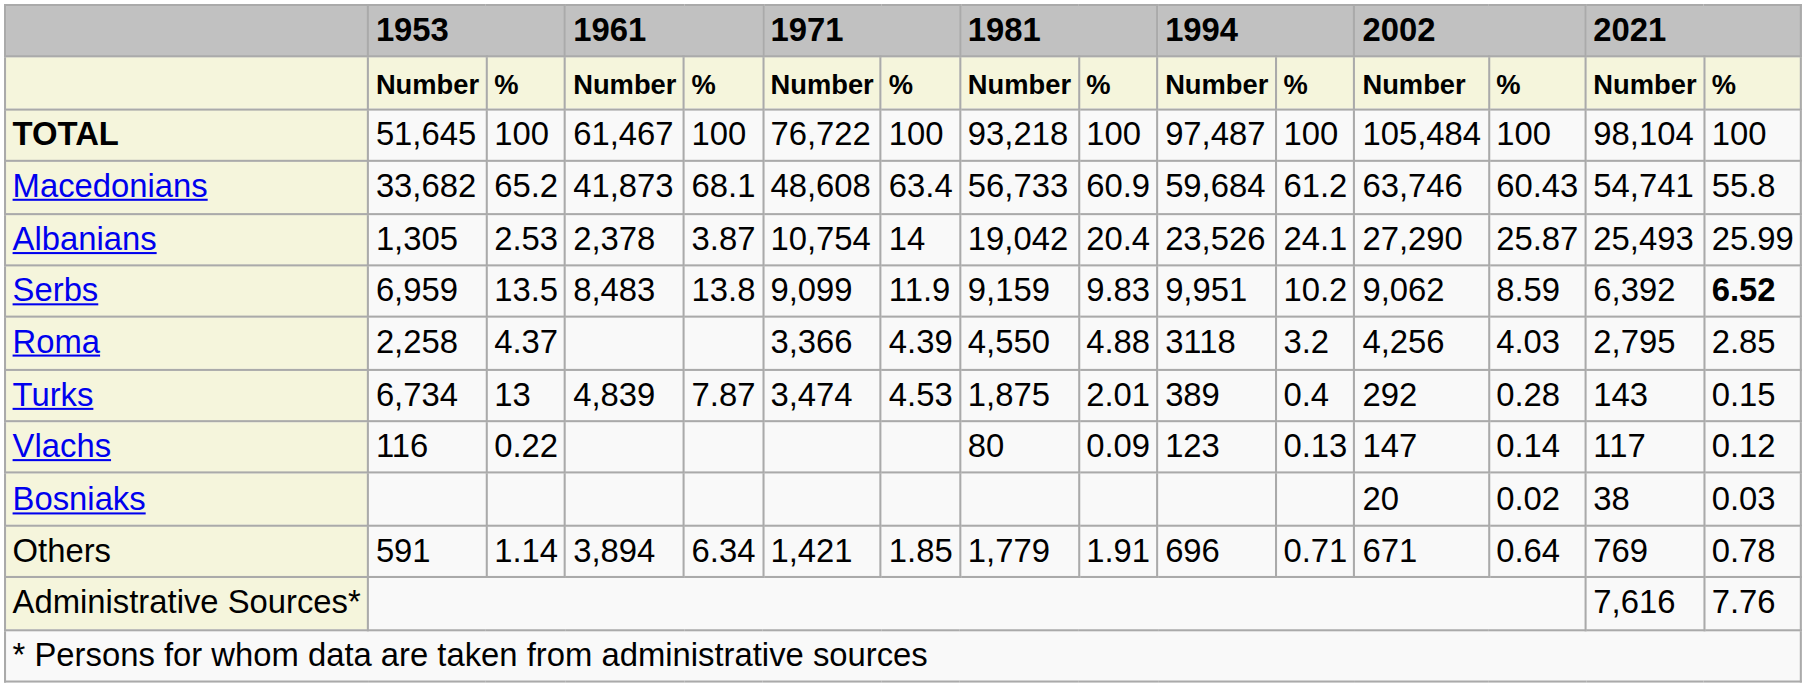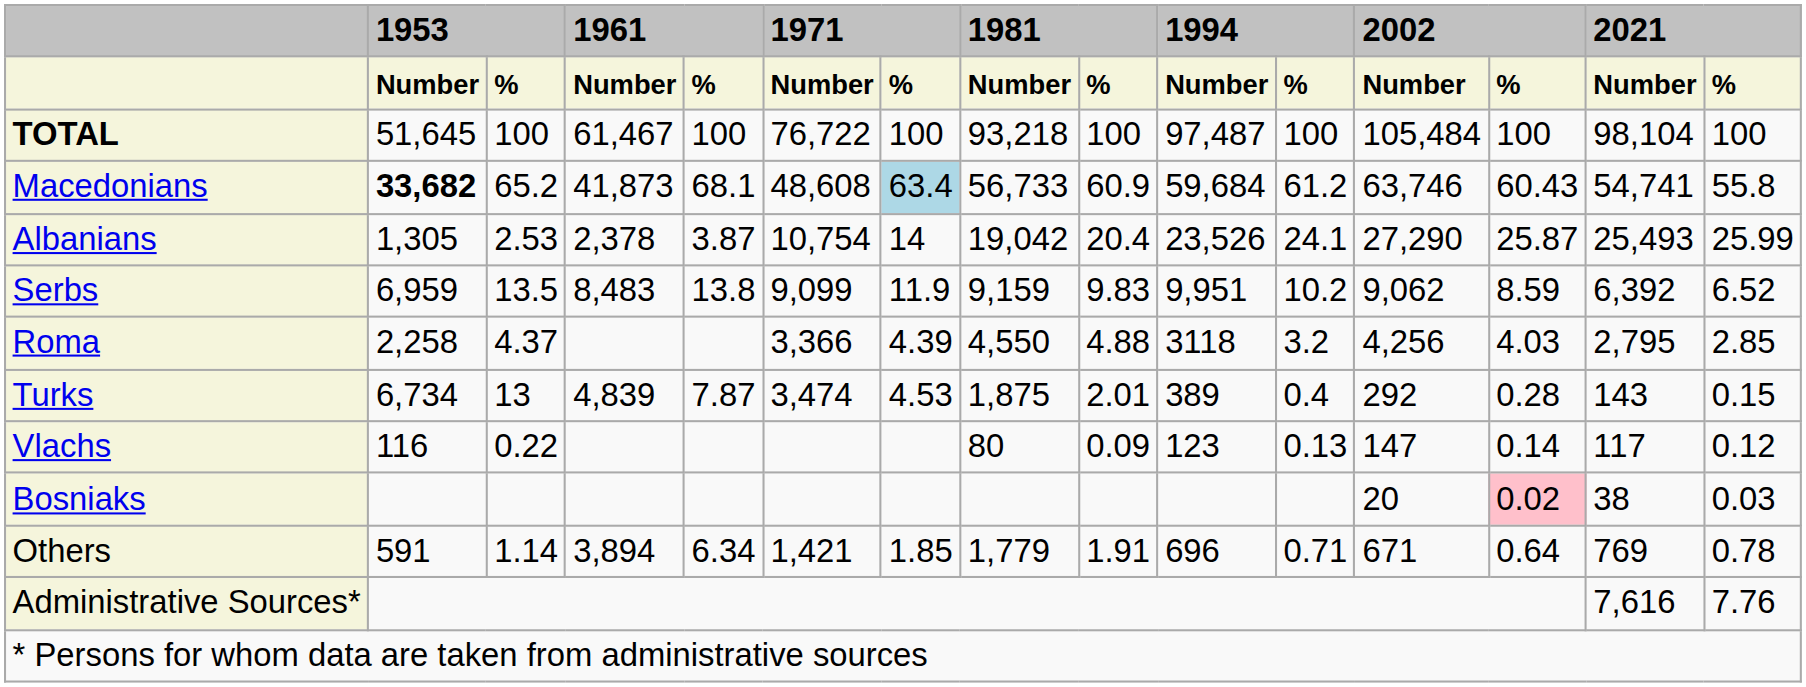(426, 186) normal -> (426, 186) bold
(921, 186) no background -> (921, 186) lightblue background
(1744, 290) bold -> (1744, 290) normal
(1528, 498) no background -> (1528, 498) pink background
